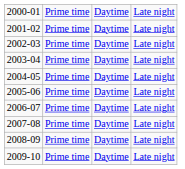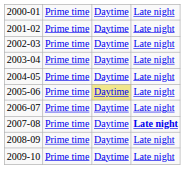(111, 92) no background -> (111, 92) khaki background
(154, 124) normal -> (156, 124) bold
